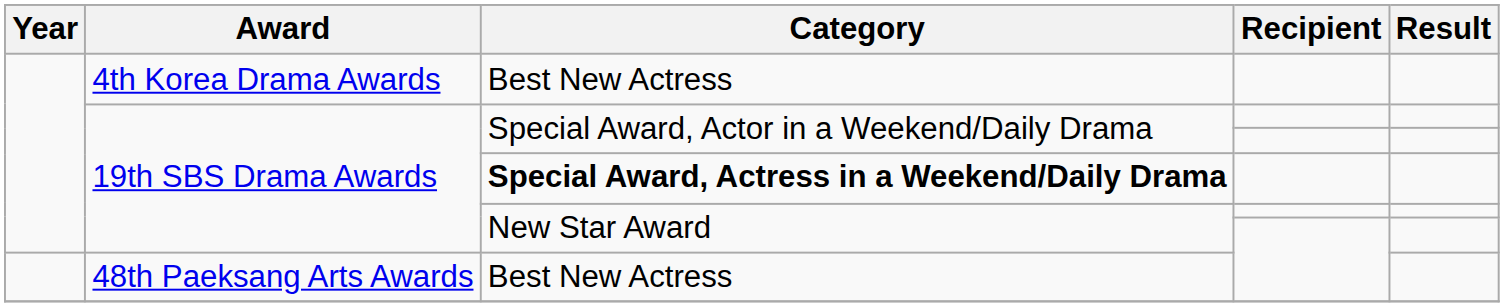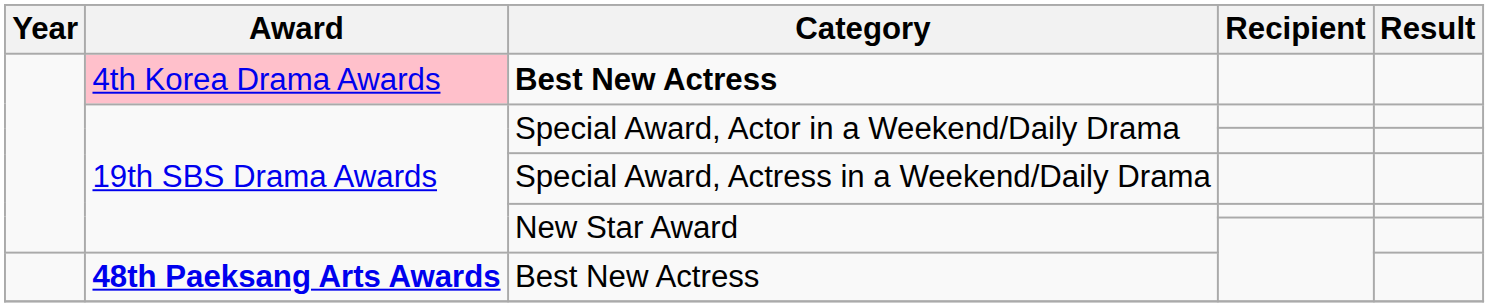(266, 78) no background -> (266, 78) pink background
(610, 78) normal -> (646, 78) bold
(857, 177) bold -> (863, 177) normal
(283, 276) normal -> (297, 276) bold
